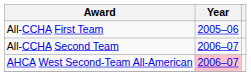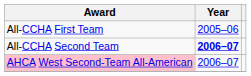(218, 46) normal -> (218, 46) bold
(100, 63) no background -> (100, 63) pink background
(218, 63) pink background -> (218, 63) no background
